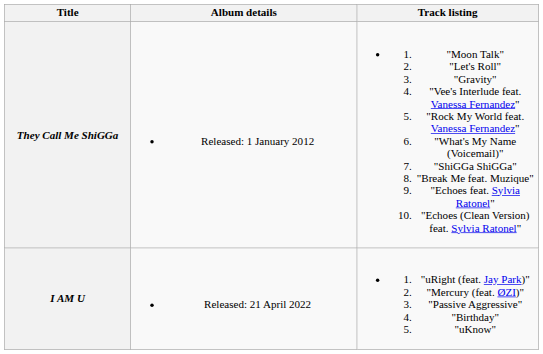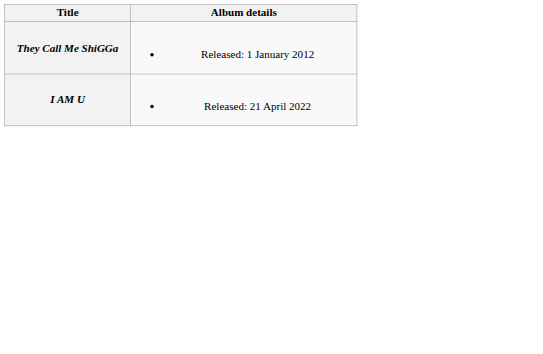- column: (448, 13)
